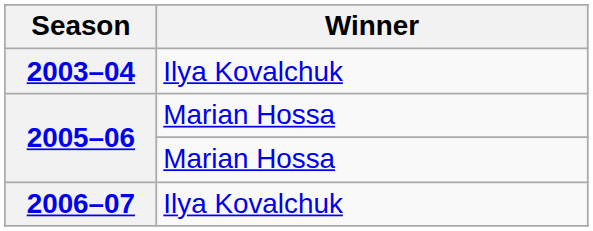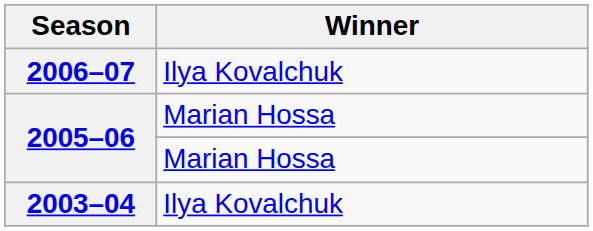(81, 70) 2003–04 -> (81, 70) 2006–07
(81, 203) 2006–07 -> (81, 203) 2003–04
